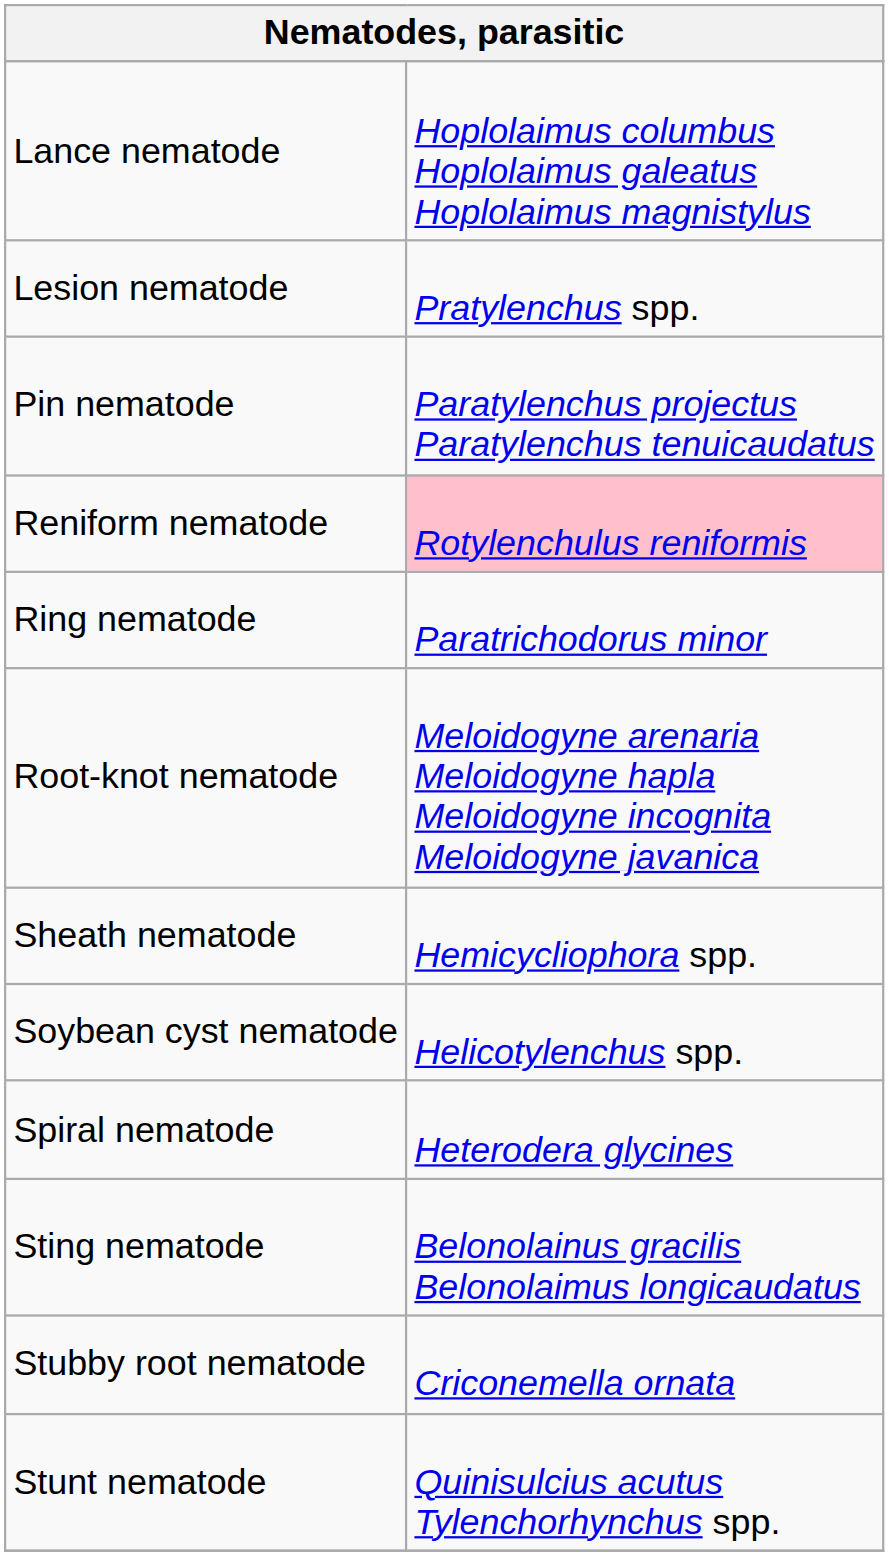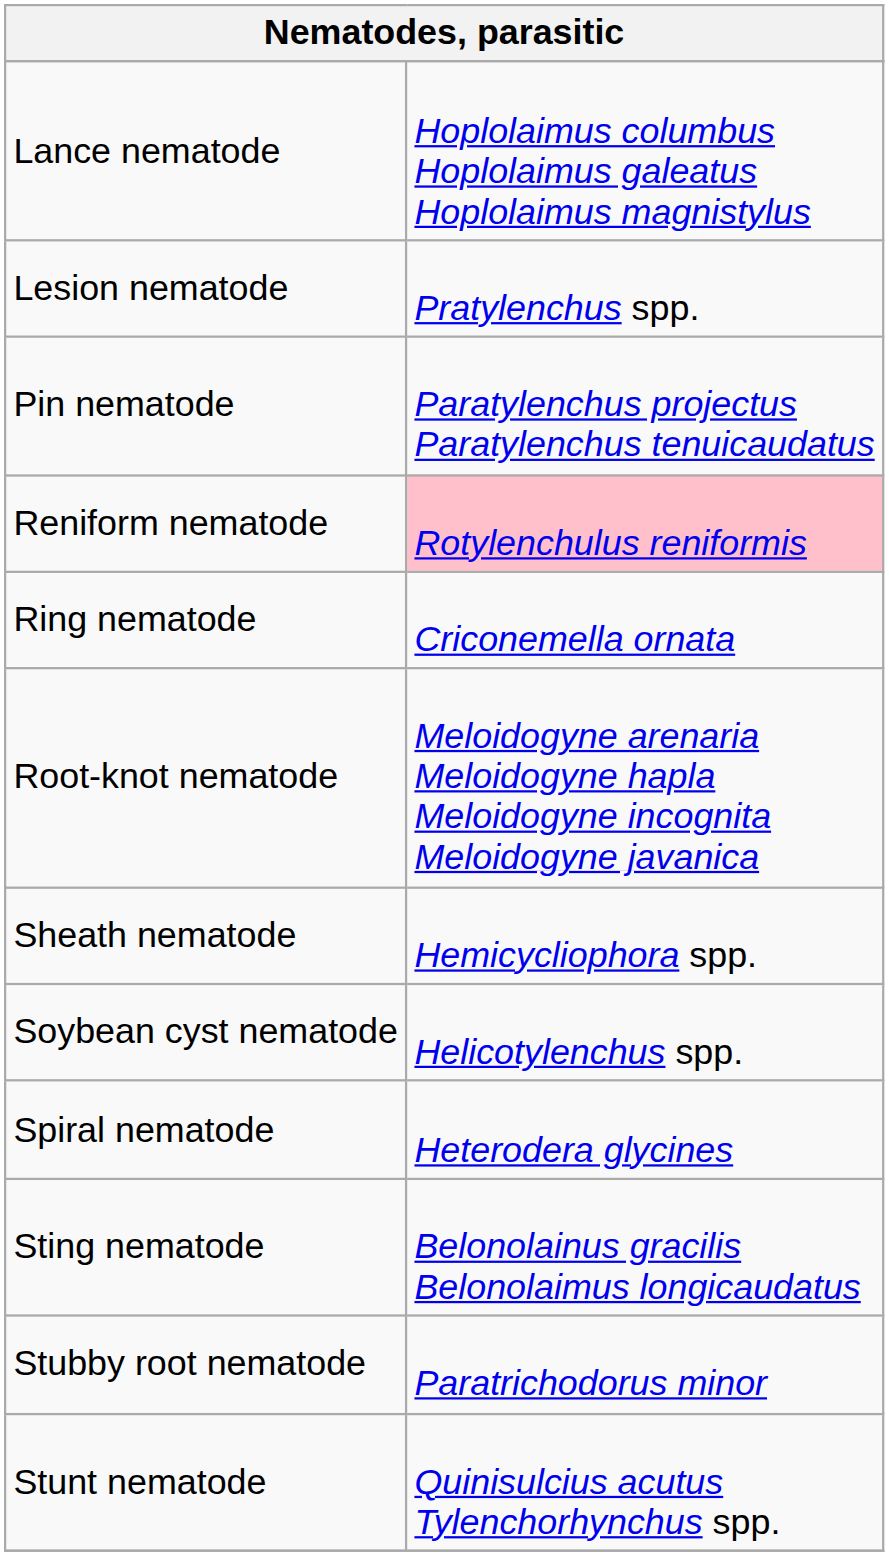(591, 639) Paratrichodorus minor -> (575, 639) Criconemella ornata
(575, 1383) Criconemella ornata -> (591, 1383) Paratrichodorus minor
